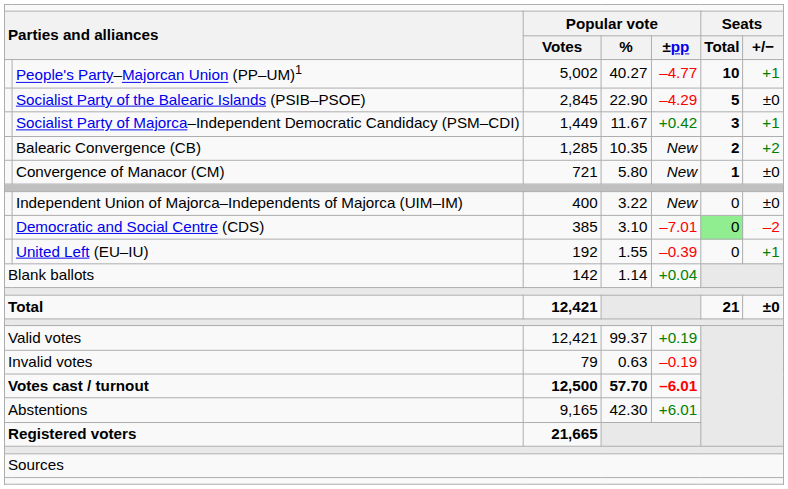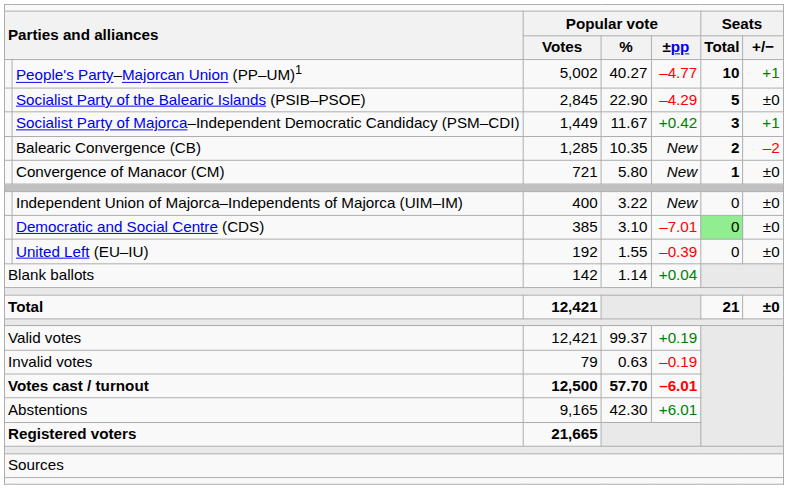(771, 148) +2 -> (771, 148) –2
(771, 227) –2 -> (771, 227) ±0
(771, 251) +1 -> (771, 251) ±0
